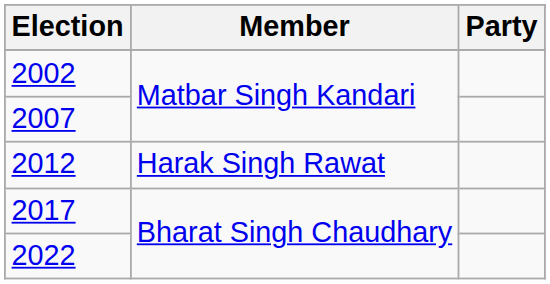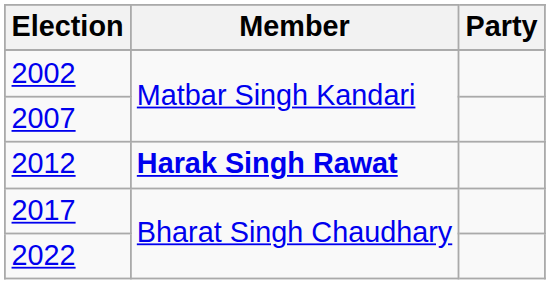(261, 164) normal -> (267, 164) bold
